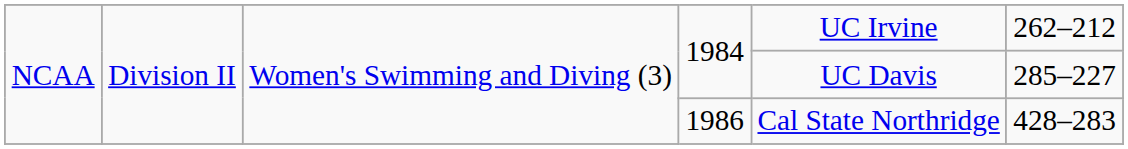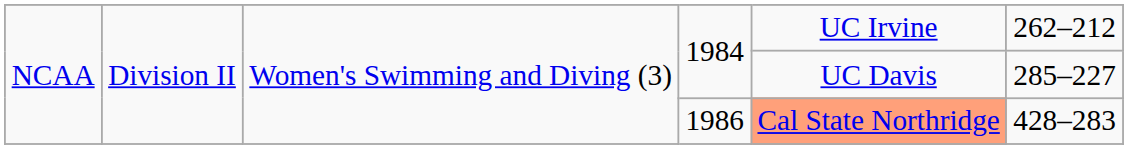(879, 120) no background -> (879, 120) lightsalmon background
